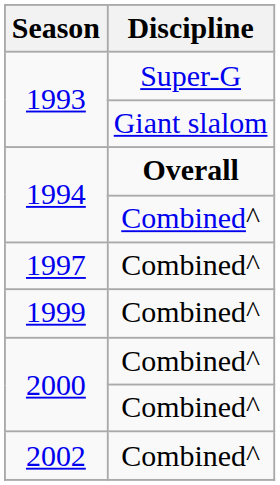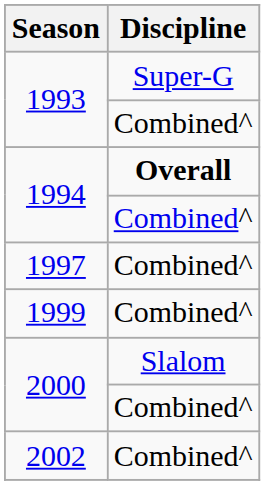(191, 123) Giant slalom -> (183, 123) Combined^
(191, 360) Combined^ -> (183, 360) Slalom
